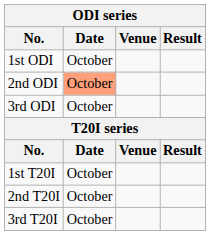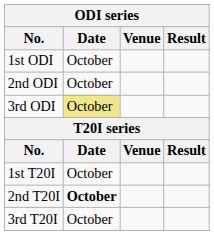(90, 83) lightsalmon background -> (90, 83) no background
(90, 106) no background -> (90, 106) khaki background
(90, 196) normal -> (92, 196) bold
